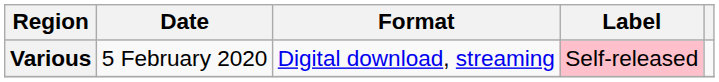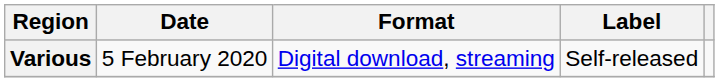(632, 58) pink background -> (632, 58) no background
